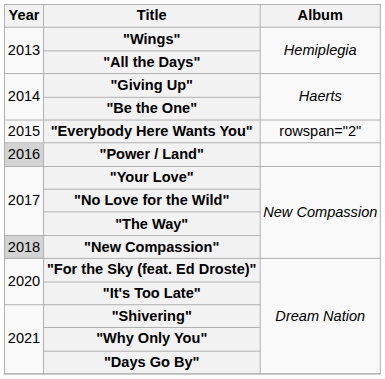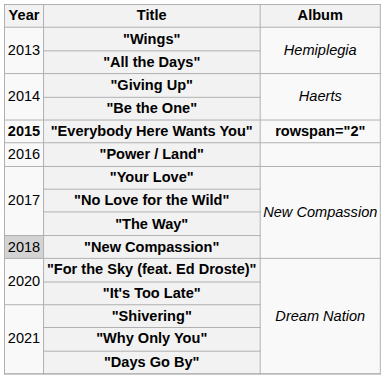(24, 131) normal -> (24, 131) bold
(320, 131) normal -> (320, 131) bold
(24, 154) lightgrey background -> (24, 154) no background
